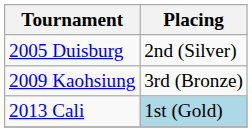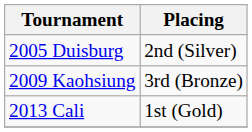(183, 111) lightblue background -> (183, 111) no background
